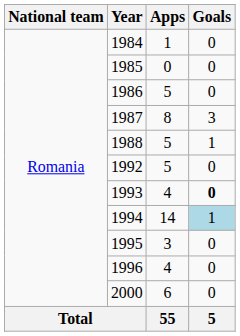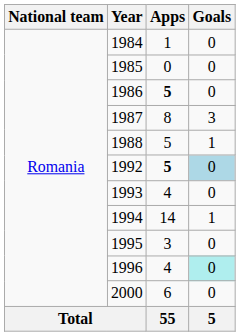(168, 92) normal -> (168, 92) bold
(168, 167) normal -> (168, 167) bold
(212, 167) no background -> (212, 167) lightblue background
(212, 192) bold -> (212, 192) normal
(212, 218) lightblue background -> (212, 218) no background
(212, 268) no background -> (212, 268) paleturquoise background
